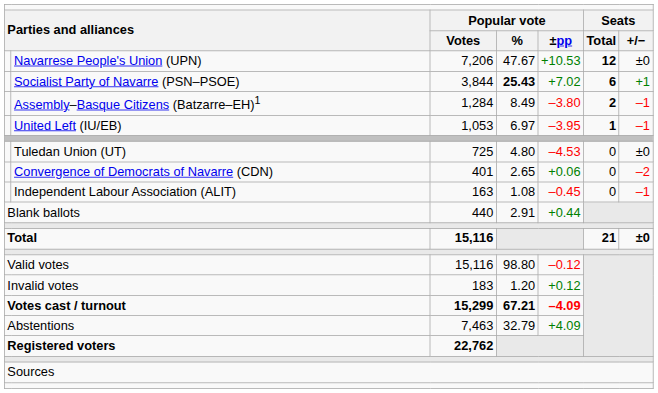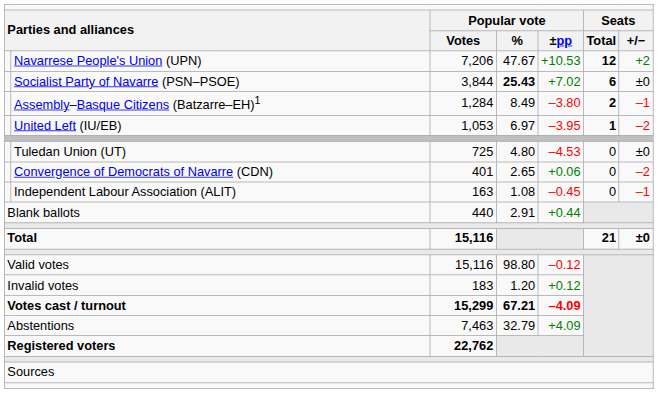(643, 61) ±0 -> (643, 61) +2
(643, 81) +1 -> (643, 81) ±0
(643, 125) –1 -> (643, 125) –2
